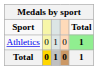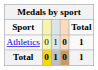(65, 42) normal -> (65, 42) bold
(81, 42) lightgreen background -> (81, 42) no background
